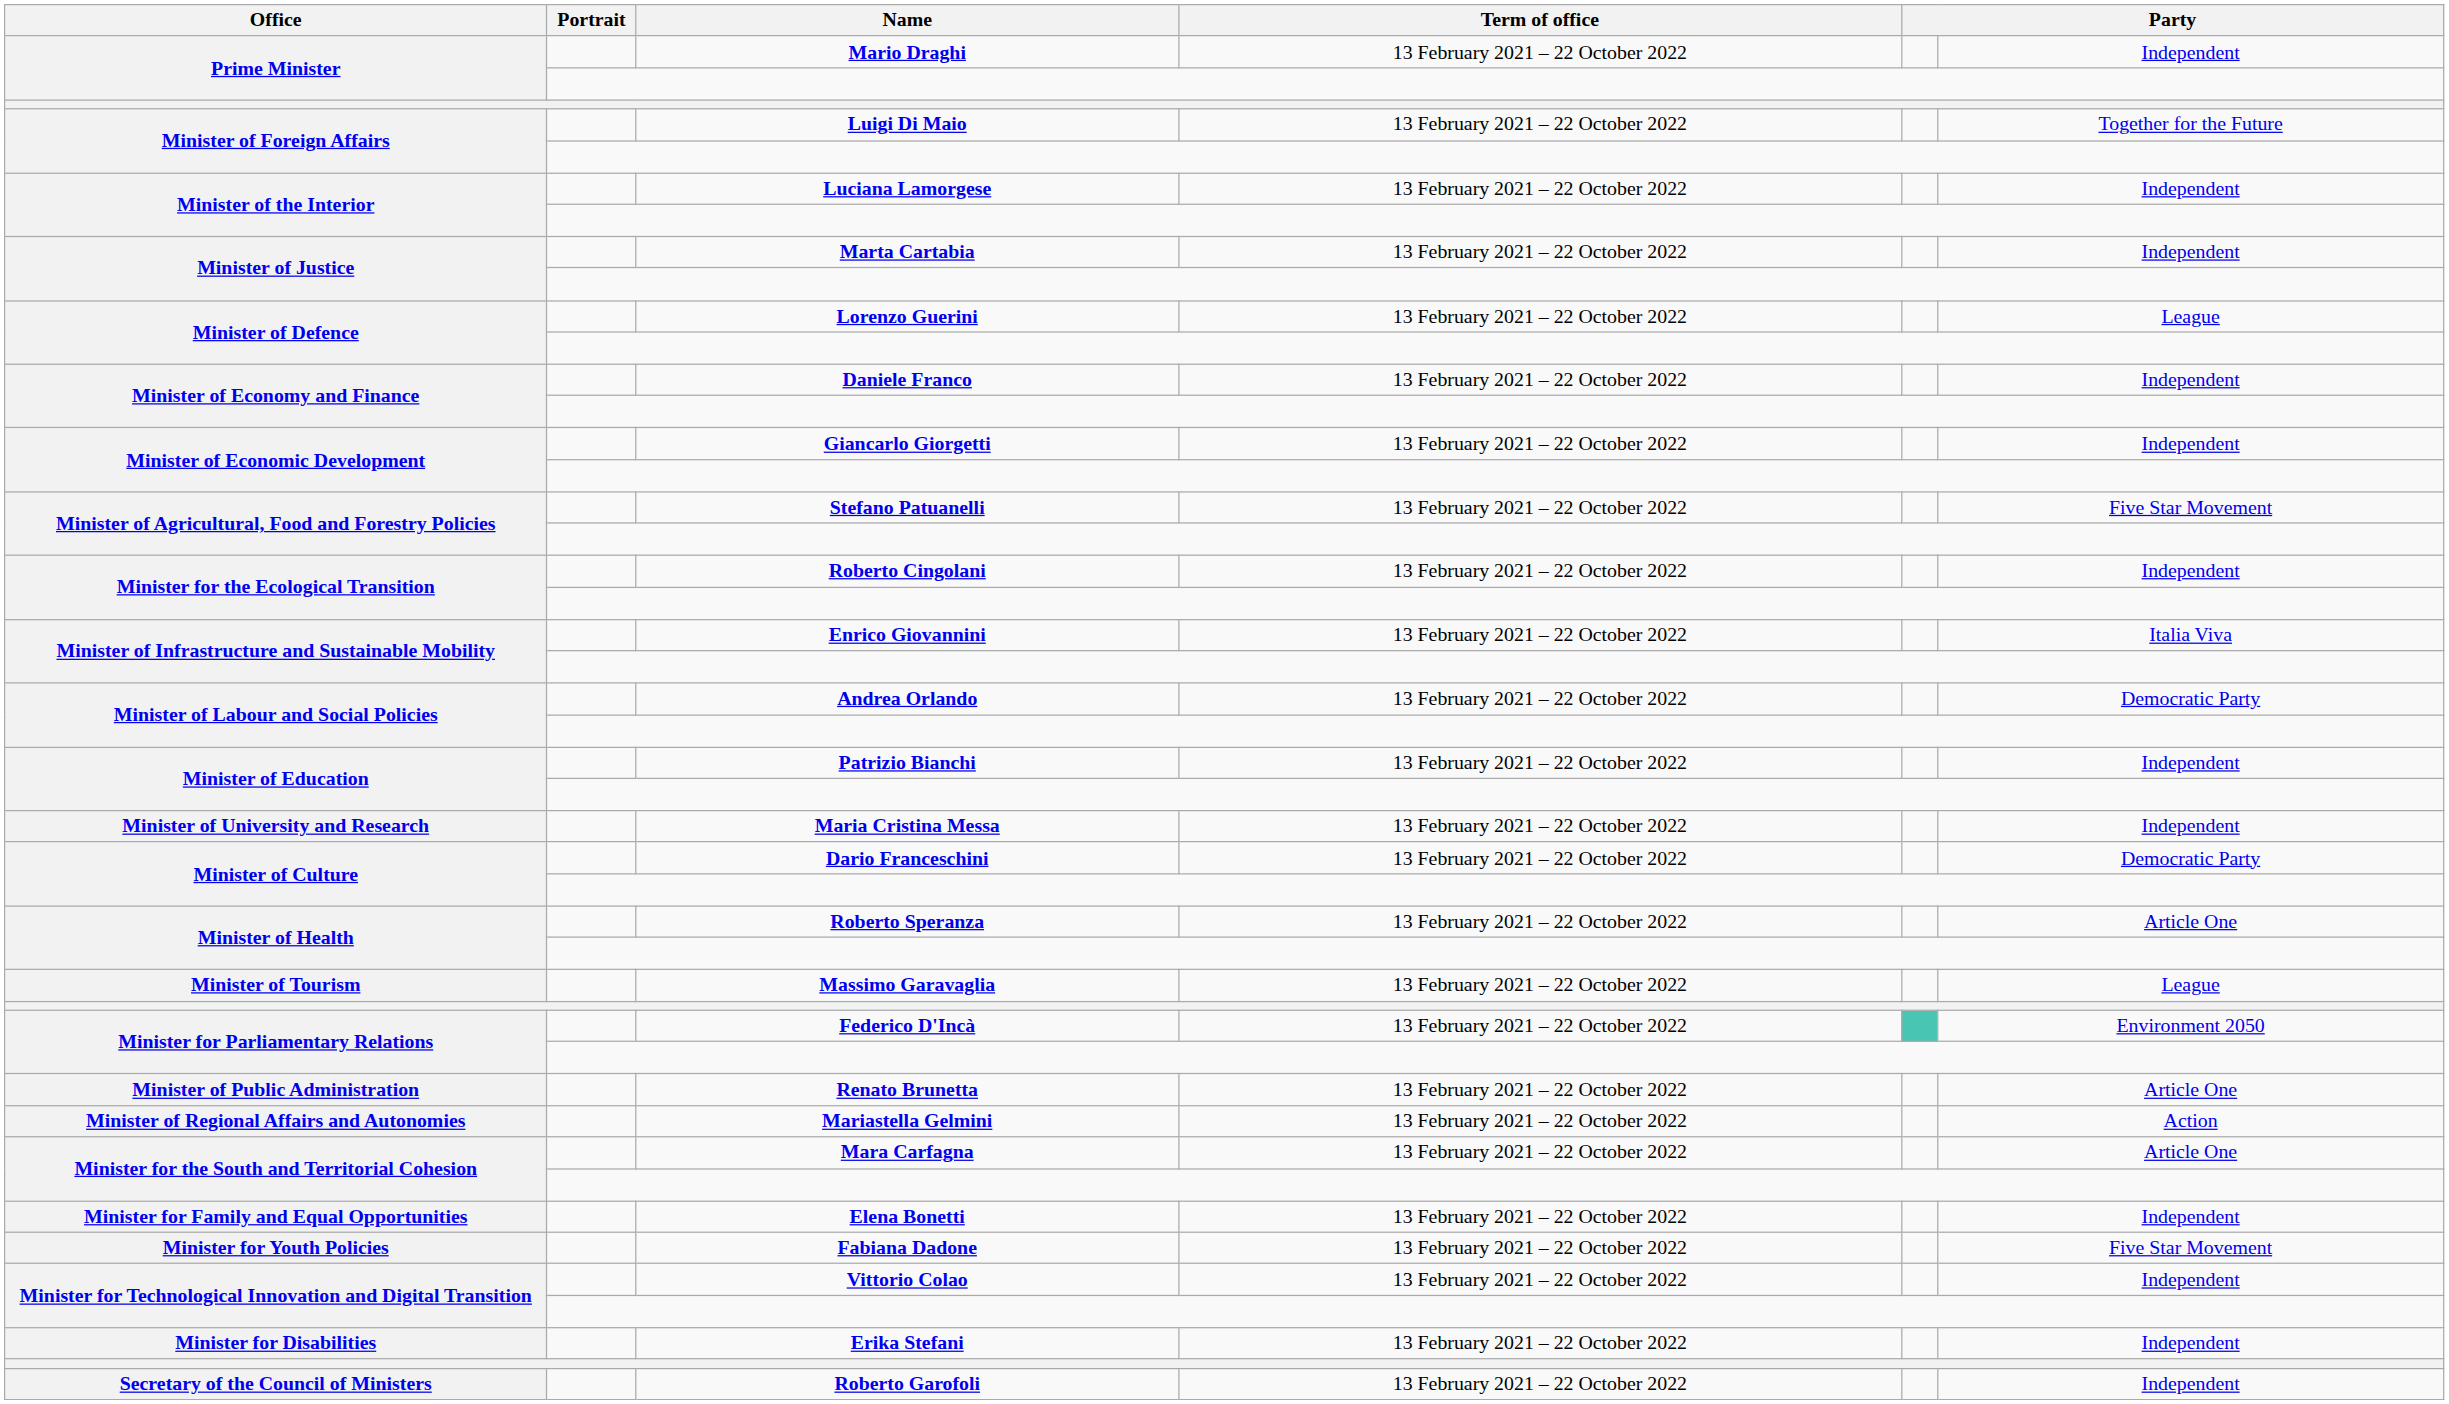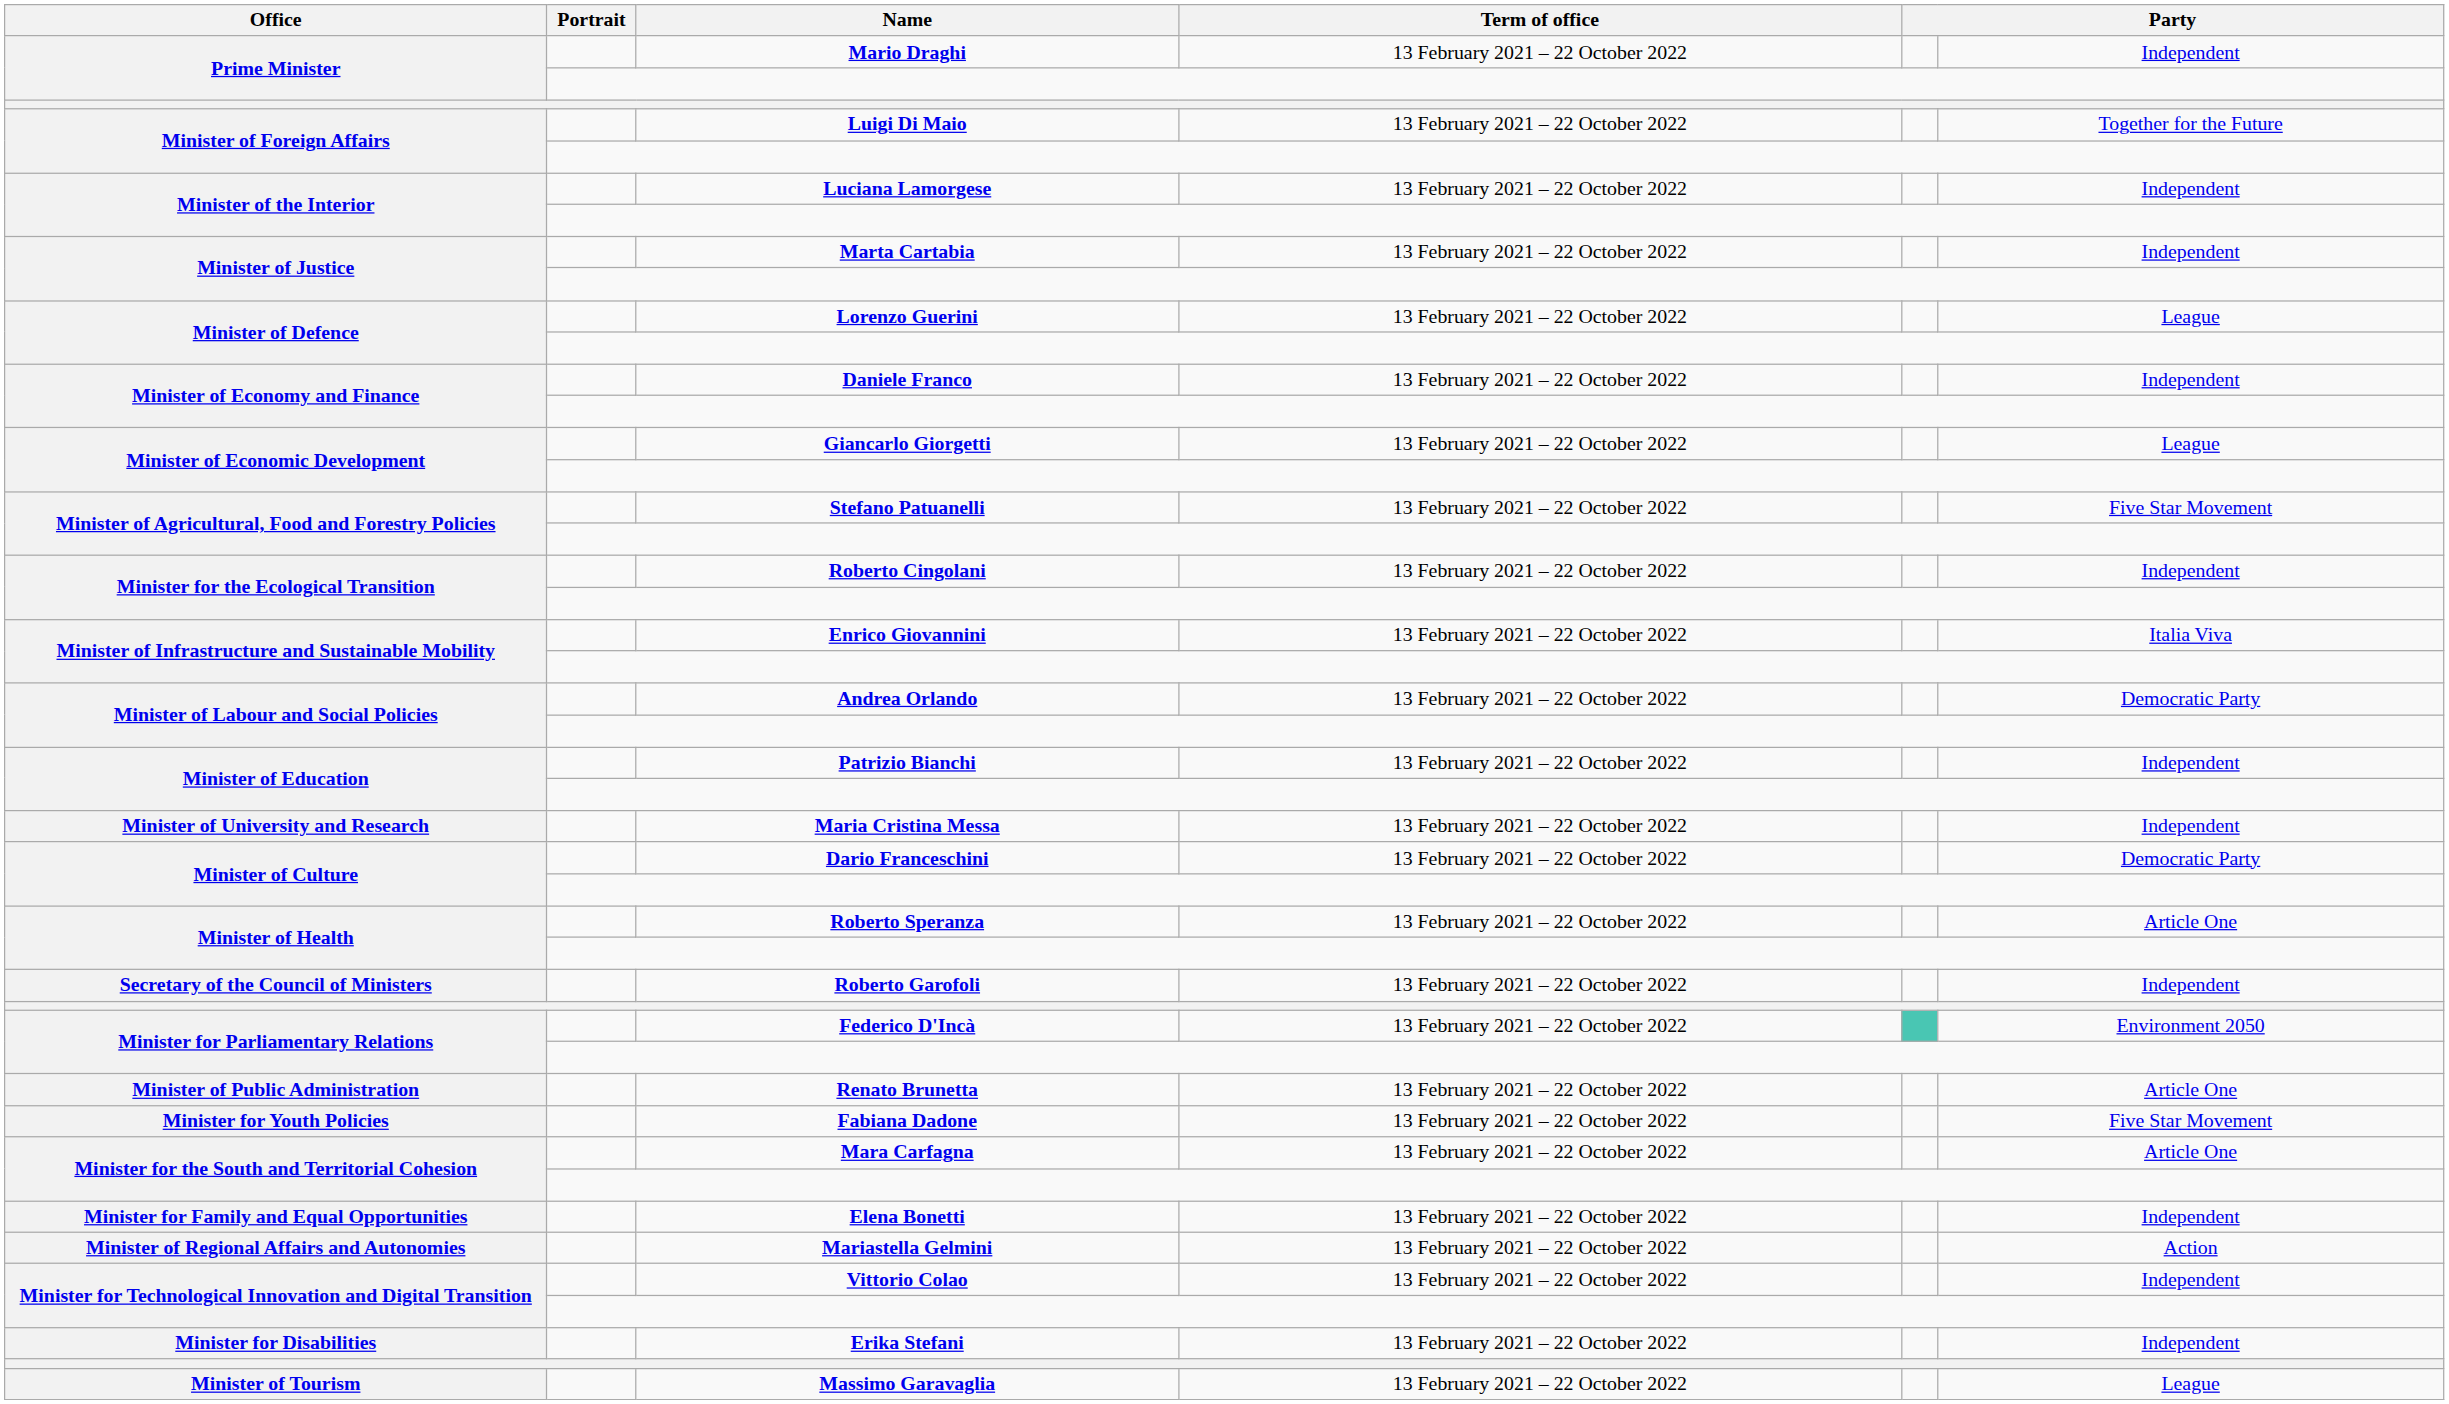(2191, 443) Independent -> (2191, 443) League
rows swapped: (276, 985) <-> (276, 1383)
rows swapped: (276, 1121) <-> (276, 1247)
